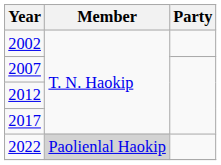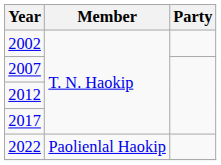(107, 146) lightgrey background -> (107, 146) no background
